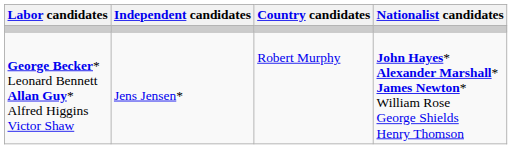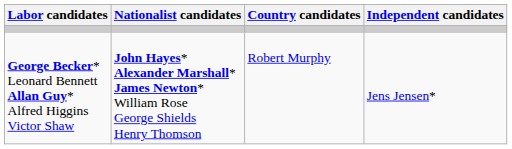columns swapped: (440, 15) <-> (182, 15)
